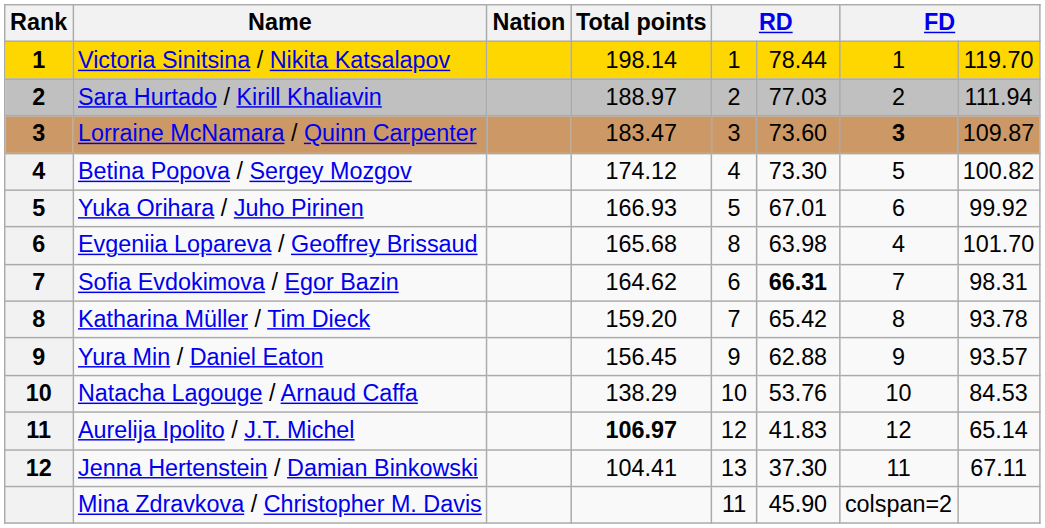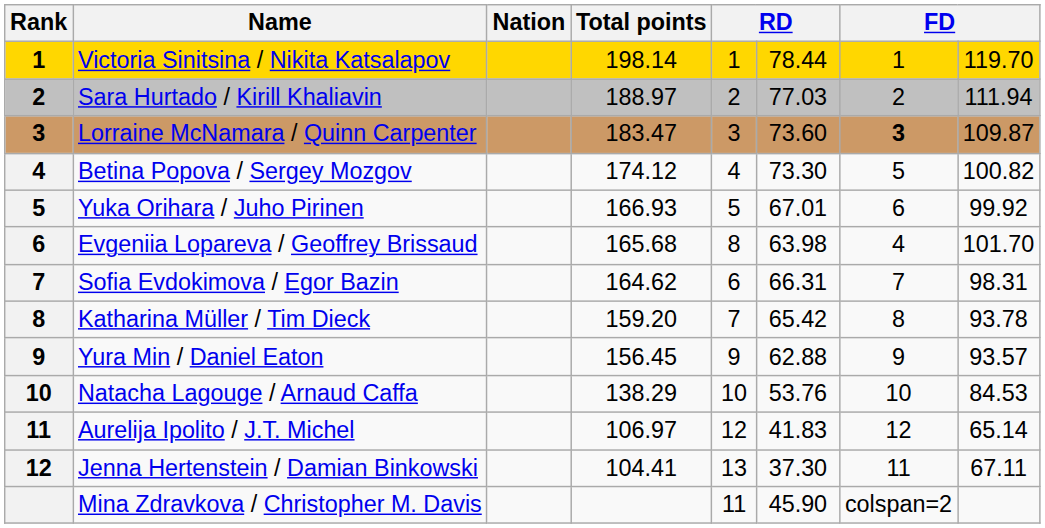(798, 282) bold -> (798, 282) normal
(641, 430) bold -> (641, 430) normal
